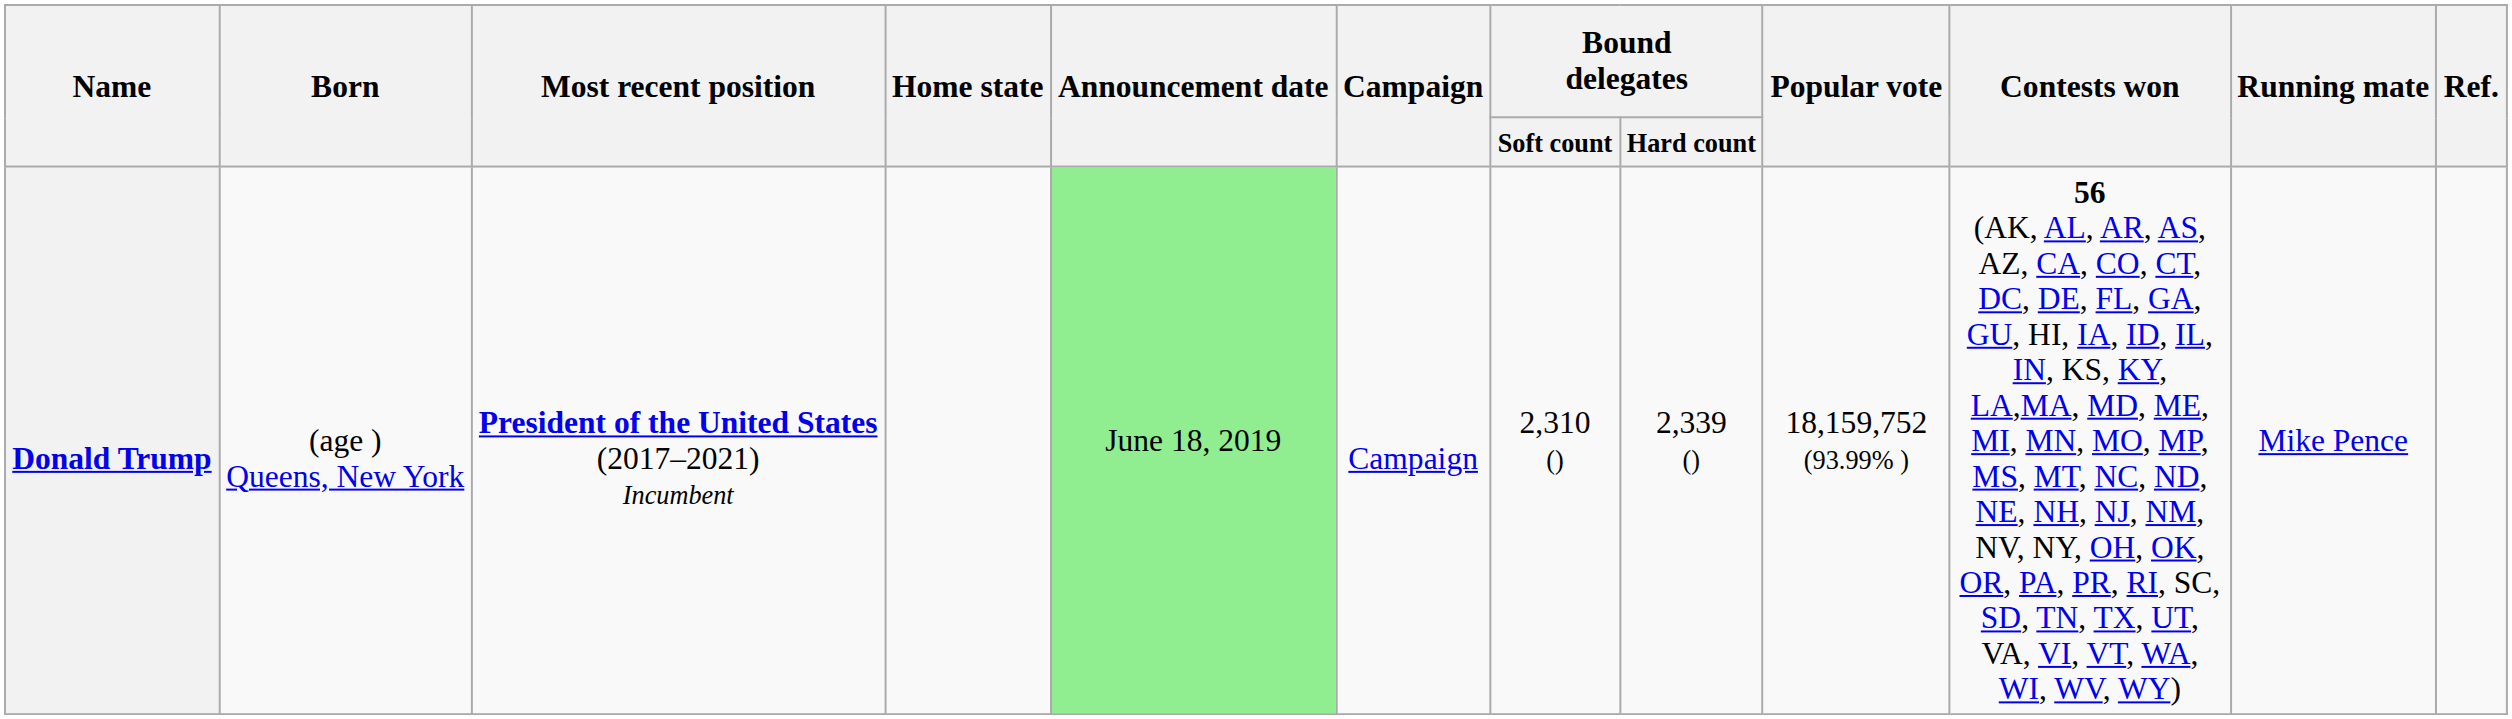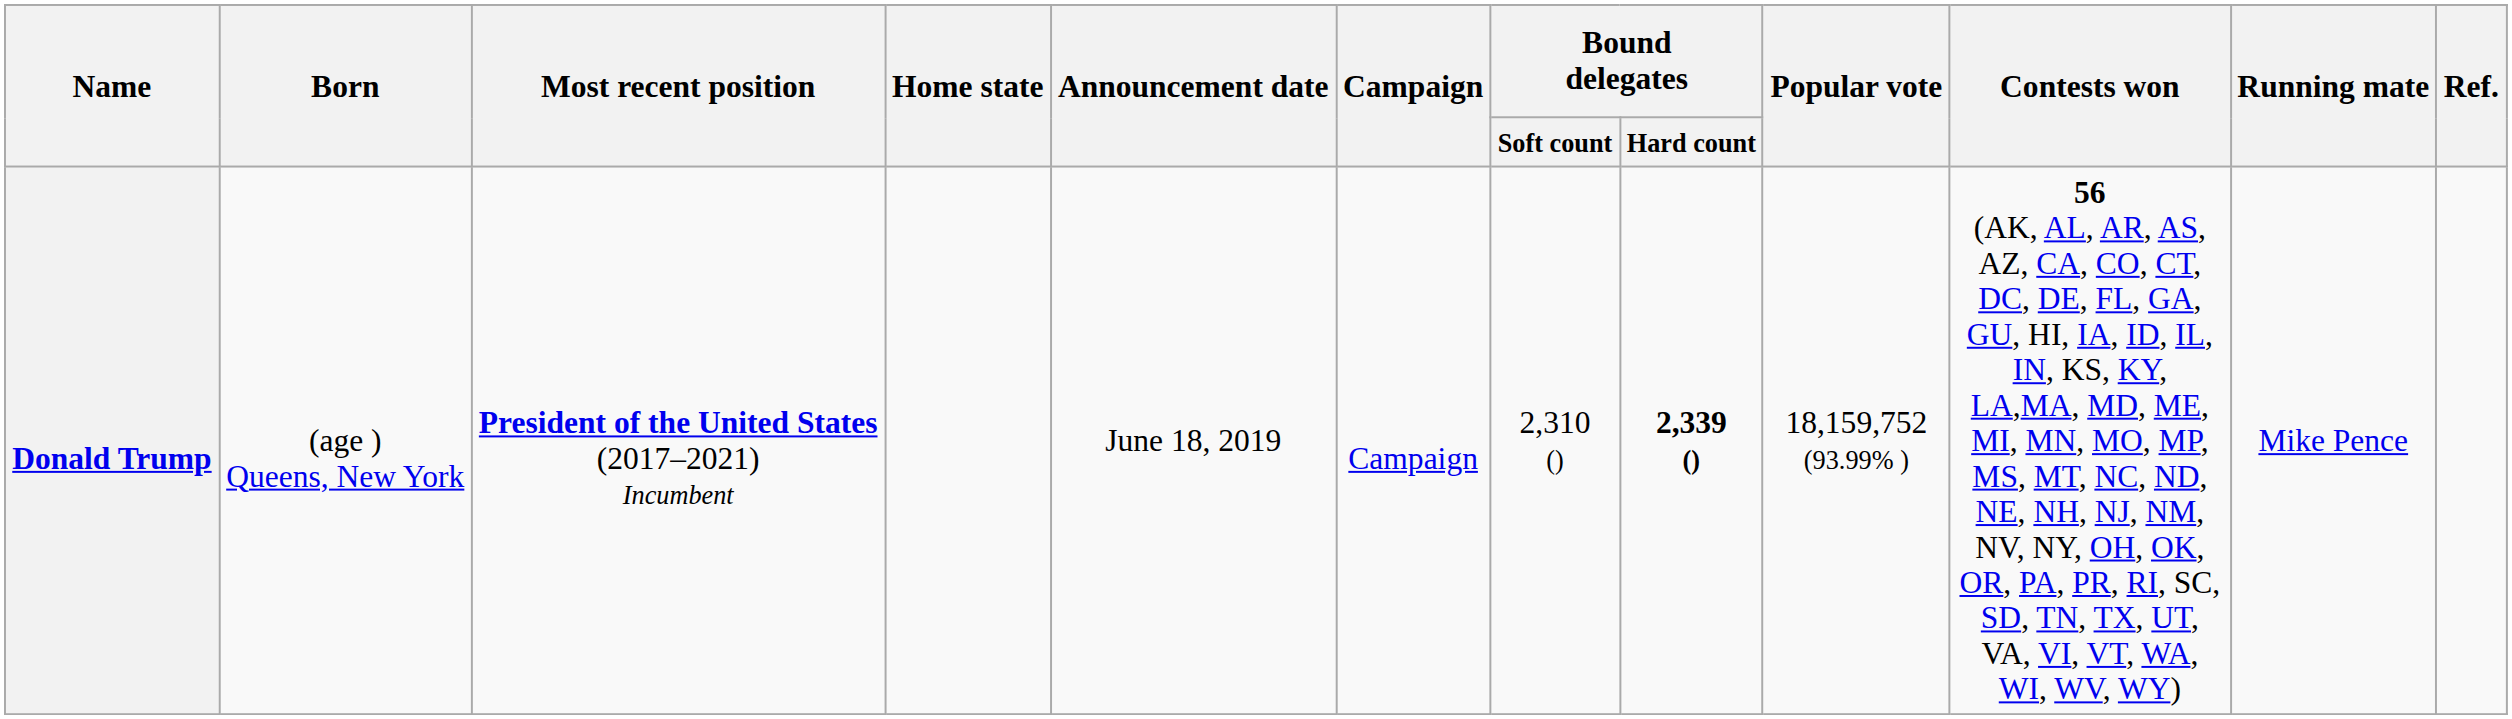(1193, 439) lightgreen background -> (1193, 439) no background
(1691, 439) normal -> (1691, 439) bold
